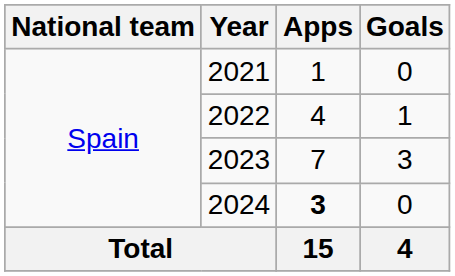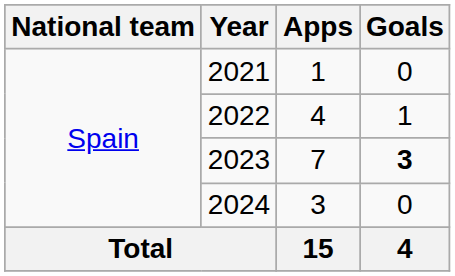(405, 159) normal -> (405, 159) bold
(318, 204) bold -> (318, 204) normal
